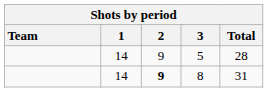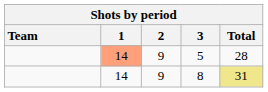(121, 55) no background -> (121, 55) lightsalmon background
(161, 76) bold -> (161, 76) normal
(241, 76) no background -> (241, 76) khaki background
